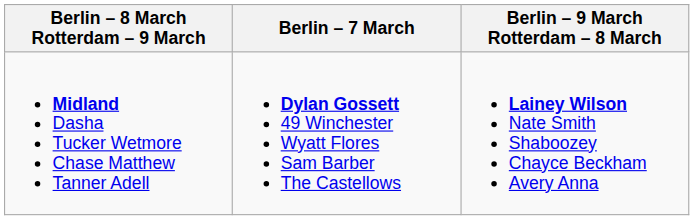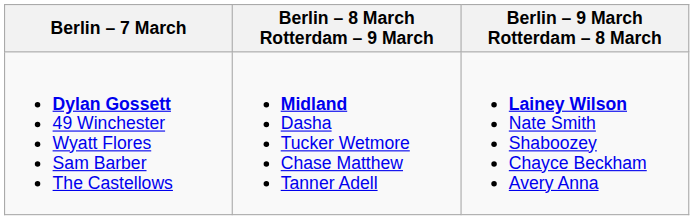columns swapped: (347, 28) <-> (119, 28)
